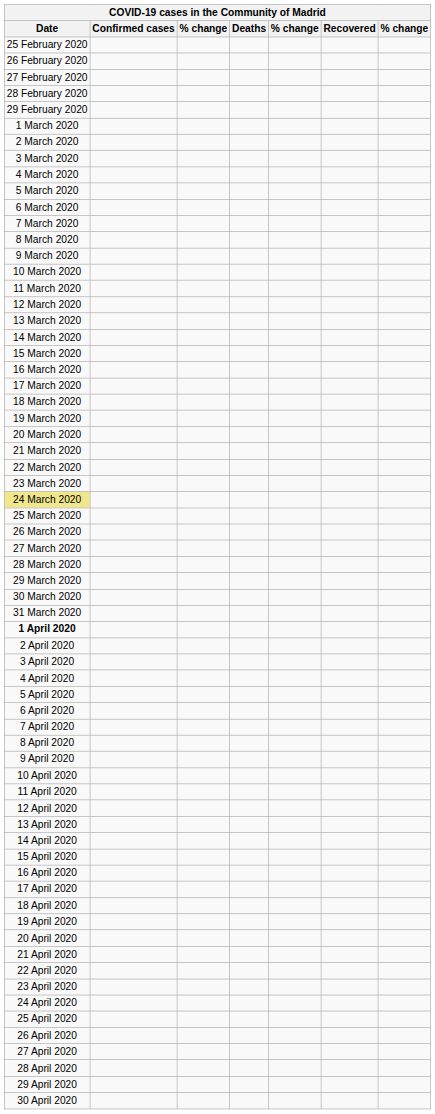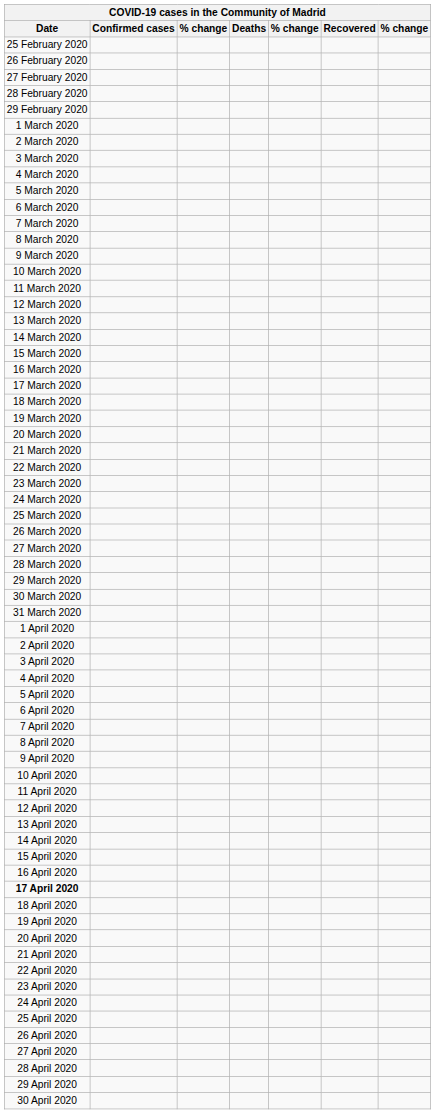(47, 499) khaki background -> (47, 499) no background
(47, 629) bold -> (47, 629) normal
(47, 889) normal -> (47, 889) bold
